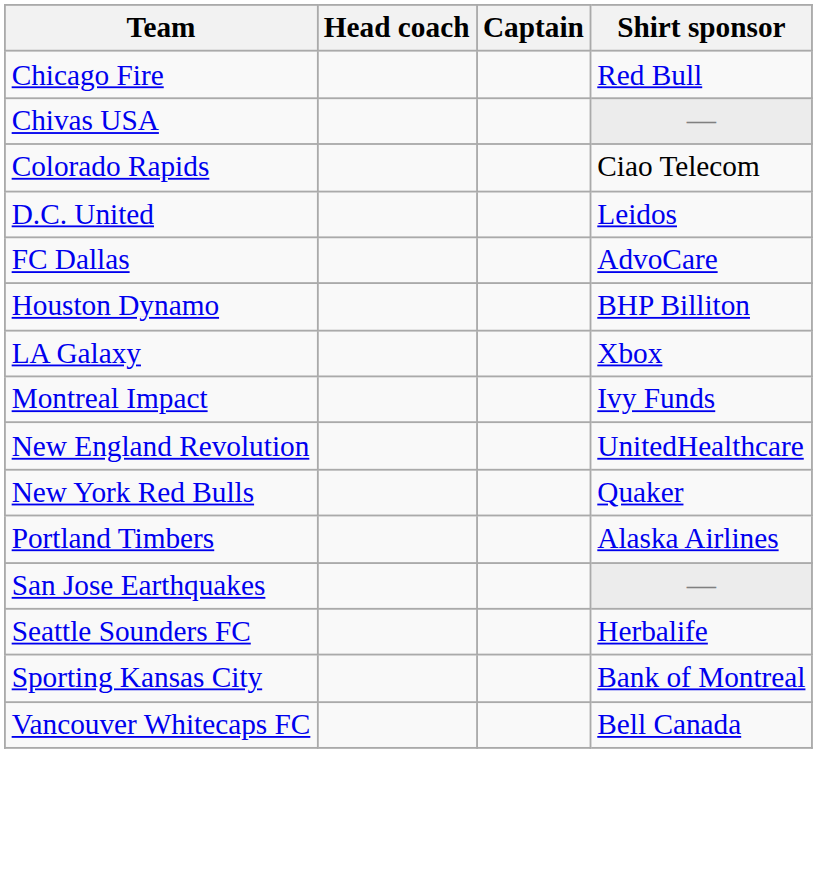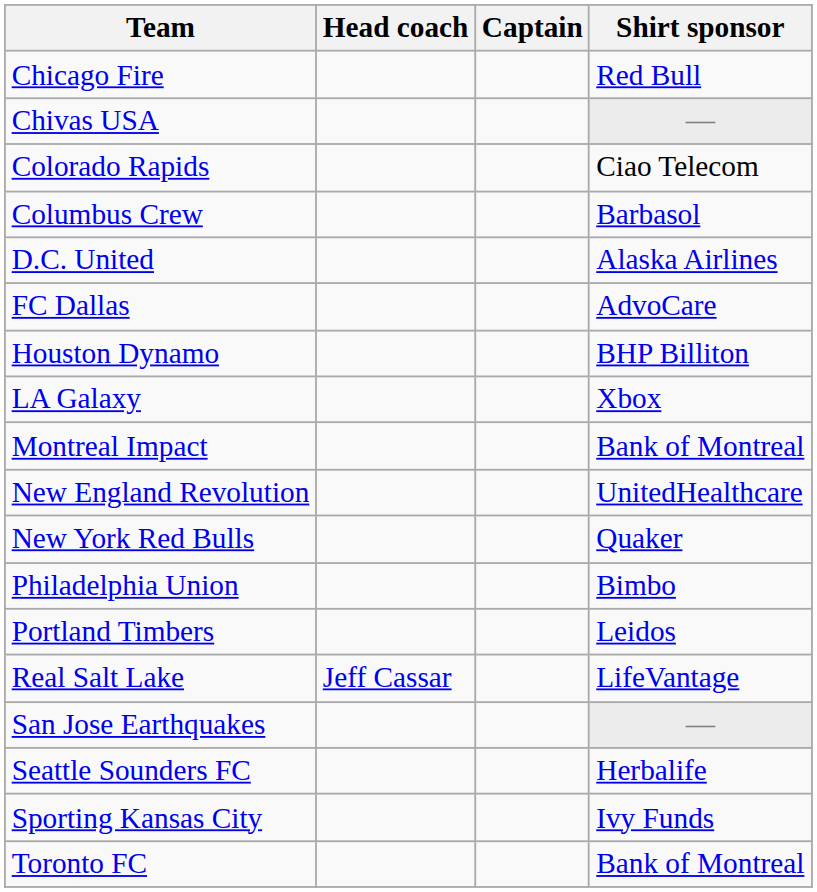+ row: (107, 213)
(637, 213) Leidos -> (687, 259) Alaska Airlines
(656, 399) Ivy Funds -> (700, 445) Bank of Montreal
+ row: (125, 584)
(688, 538) Alaska Airlines -> (636, 631) Leidos
+ row: (98, 677)
(701, 677) Bank of Montreal -> (655, 817) Ivy Funds
+ row: (79, 863)
- row: (161, 724)
